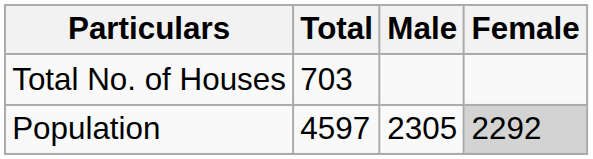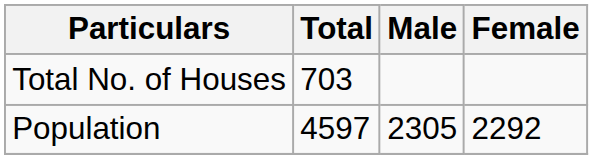(506, 128) lightgrey background -> (506, 128) no background
